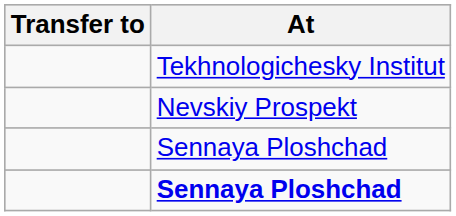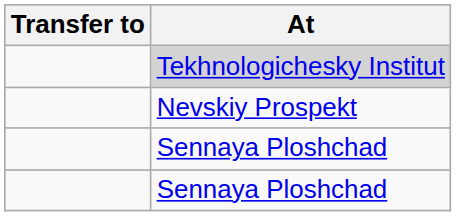(301, 66) no background -> (301, 66) lightgrey background
(279, 189) bold -> (272, 189) normal
